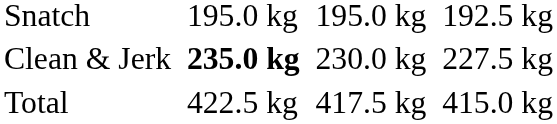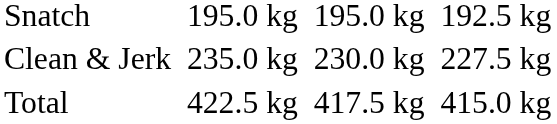(243, 58) bold -> (242, 58) normal
